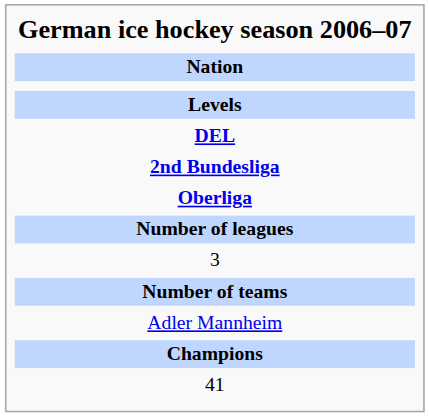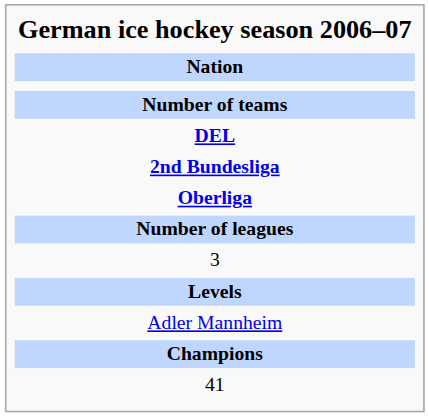(215, 104) Levels -> (215, 104) Number of teams
(215, 291) Number of teams -> (215, 291) Levels
